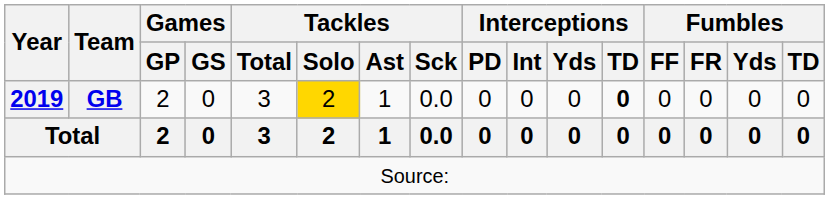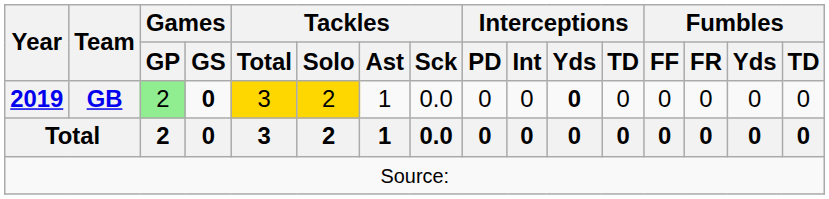(163, 99) no background -> (163, 99) lightgreen background
(208, 99) normal -> (208, 99) bold
(264, 99) no background -> (264, 99) gold background
(574, 99) normal -> (574, 99) bold
(623, 99) bold -> (623, 99) normal
